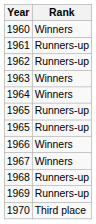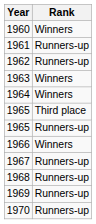(62, 111) Runners-up -> (60, 111) Third place
(54, 161) Winners -> (62, 161) Runners-up
(60, 210) Third place -> (62, 210) Runners-up
